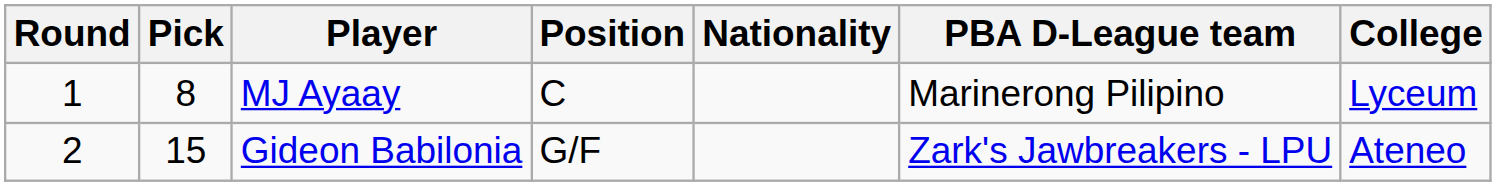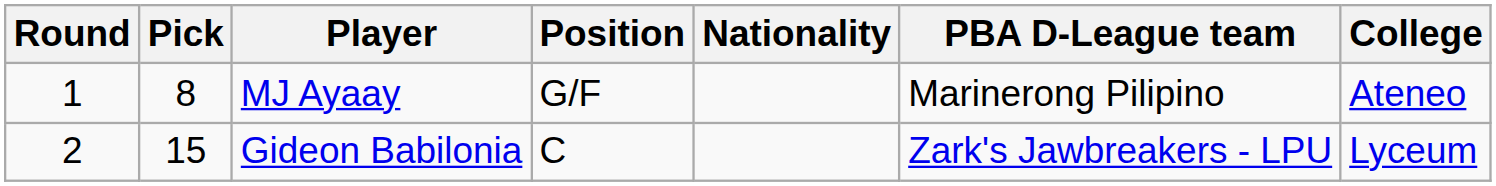(553, 92) C -> (570, 92) G/F
(1413, 92) Lyceum -> (1408, 92) Ateneo
(570, 151) G/F -> (553, 151) C
(1408, 151) Ateneo -> (1413, 151) Lyceum
